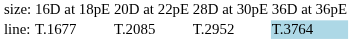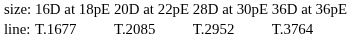(293, 29) lightblue background -> (293, 29) no background
